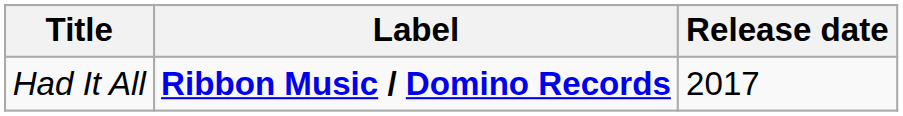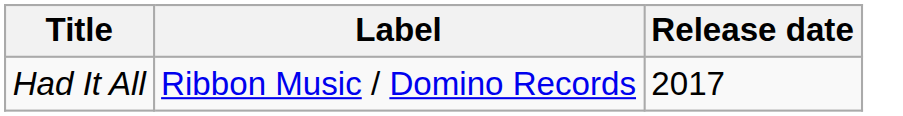(416, 83) bold -> (399, 83) normal
